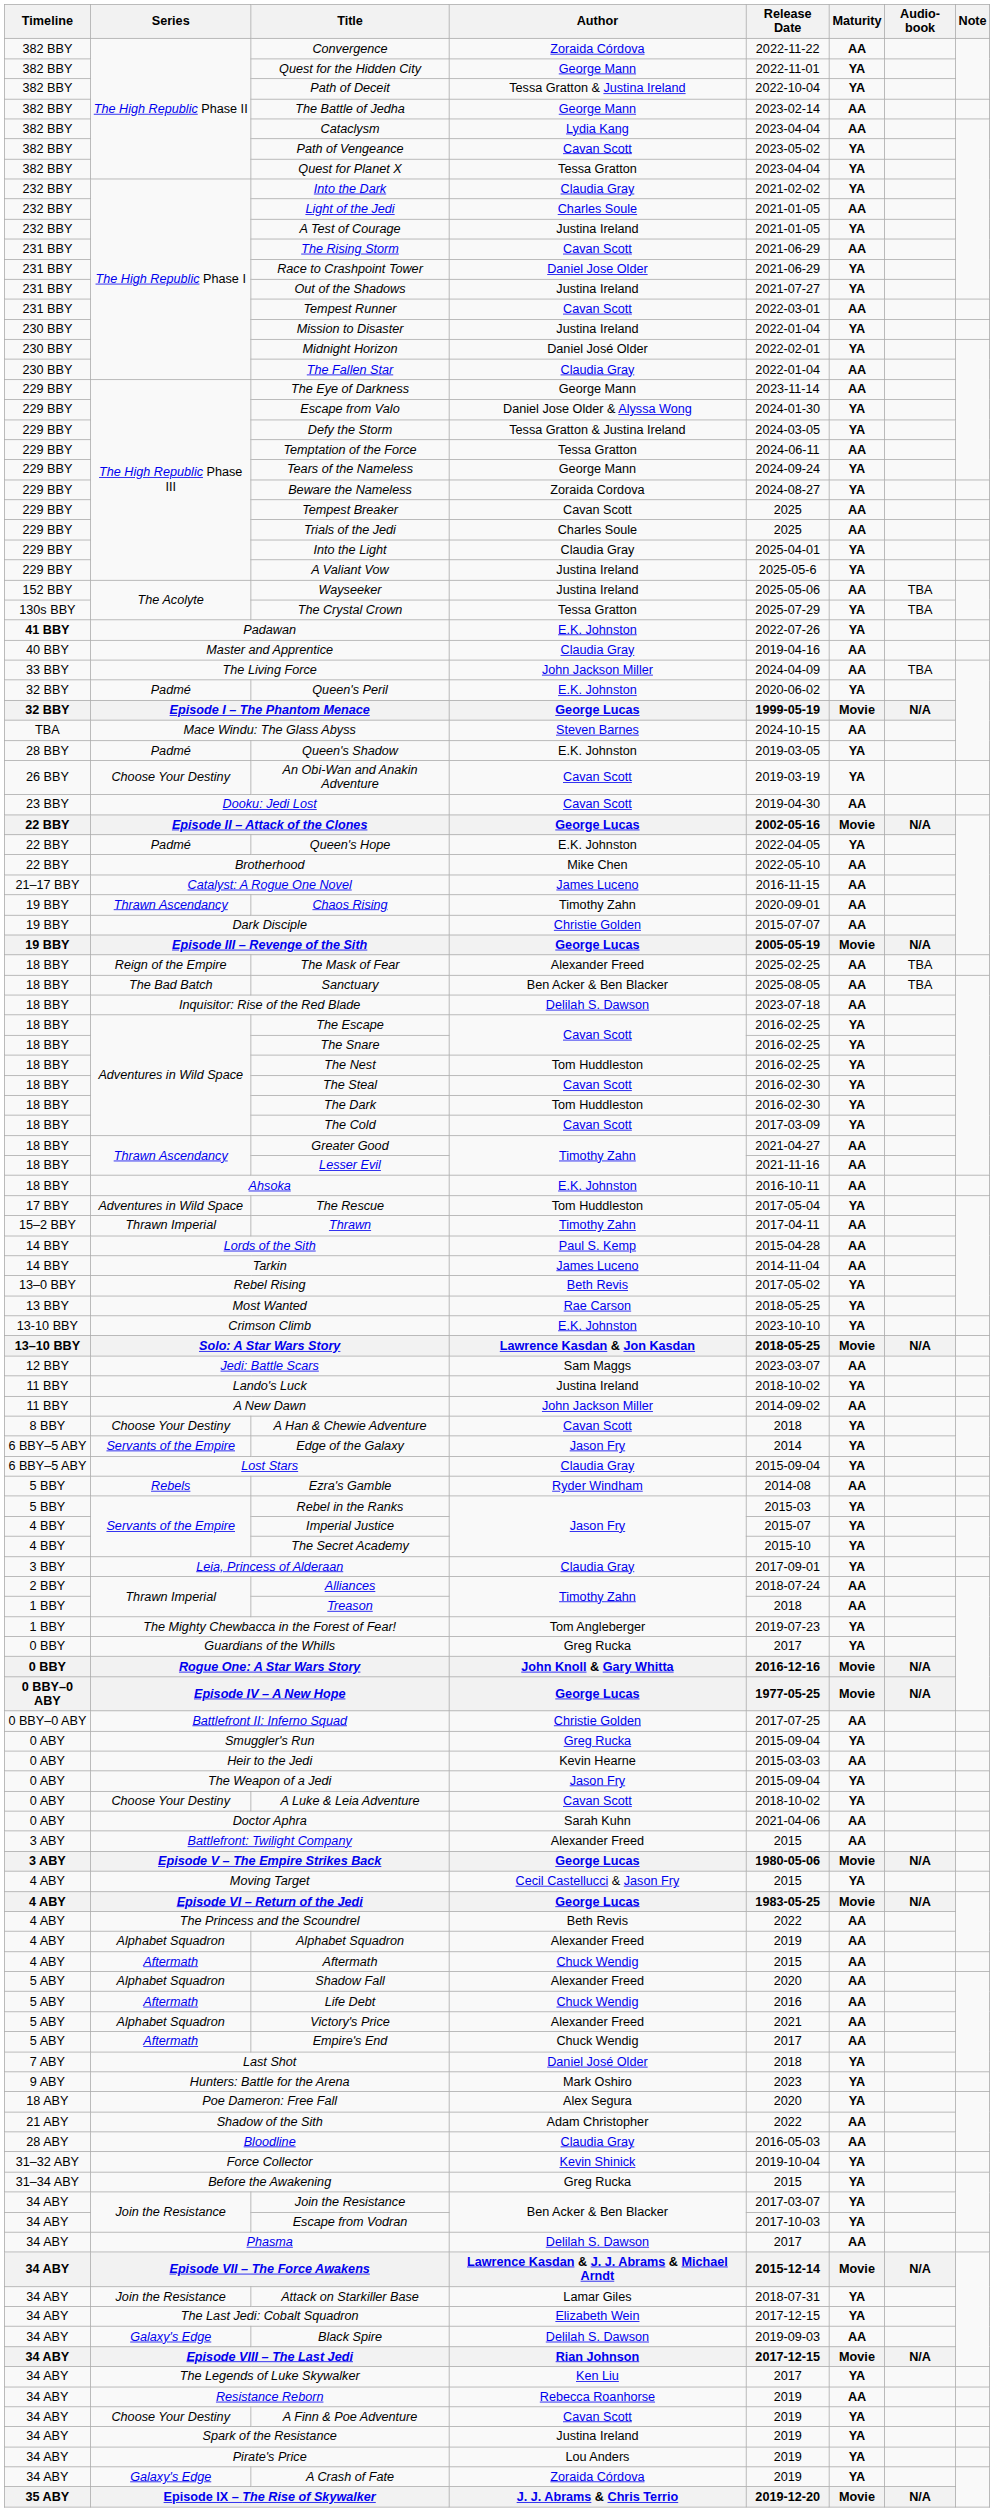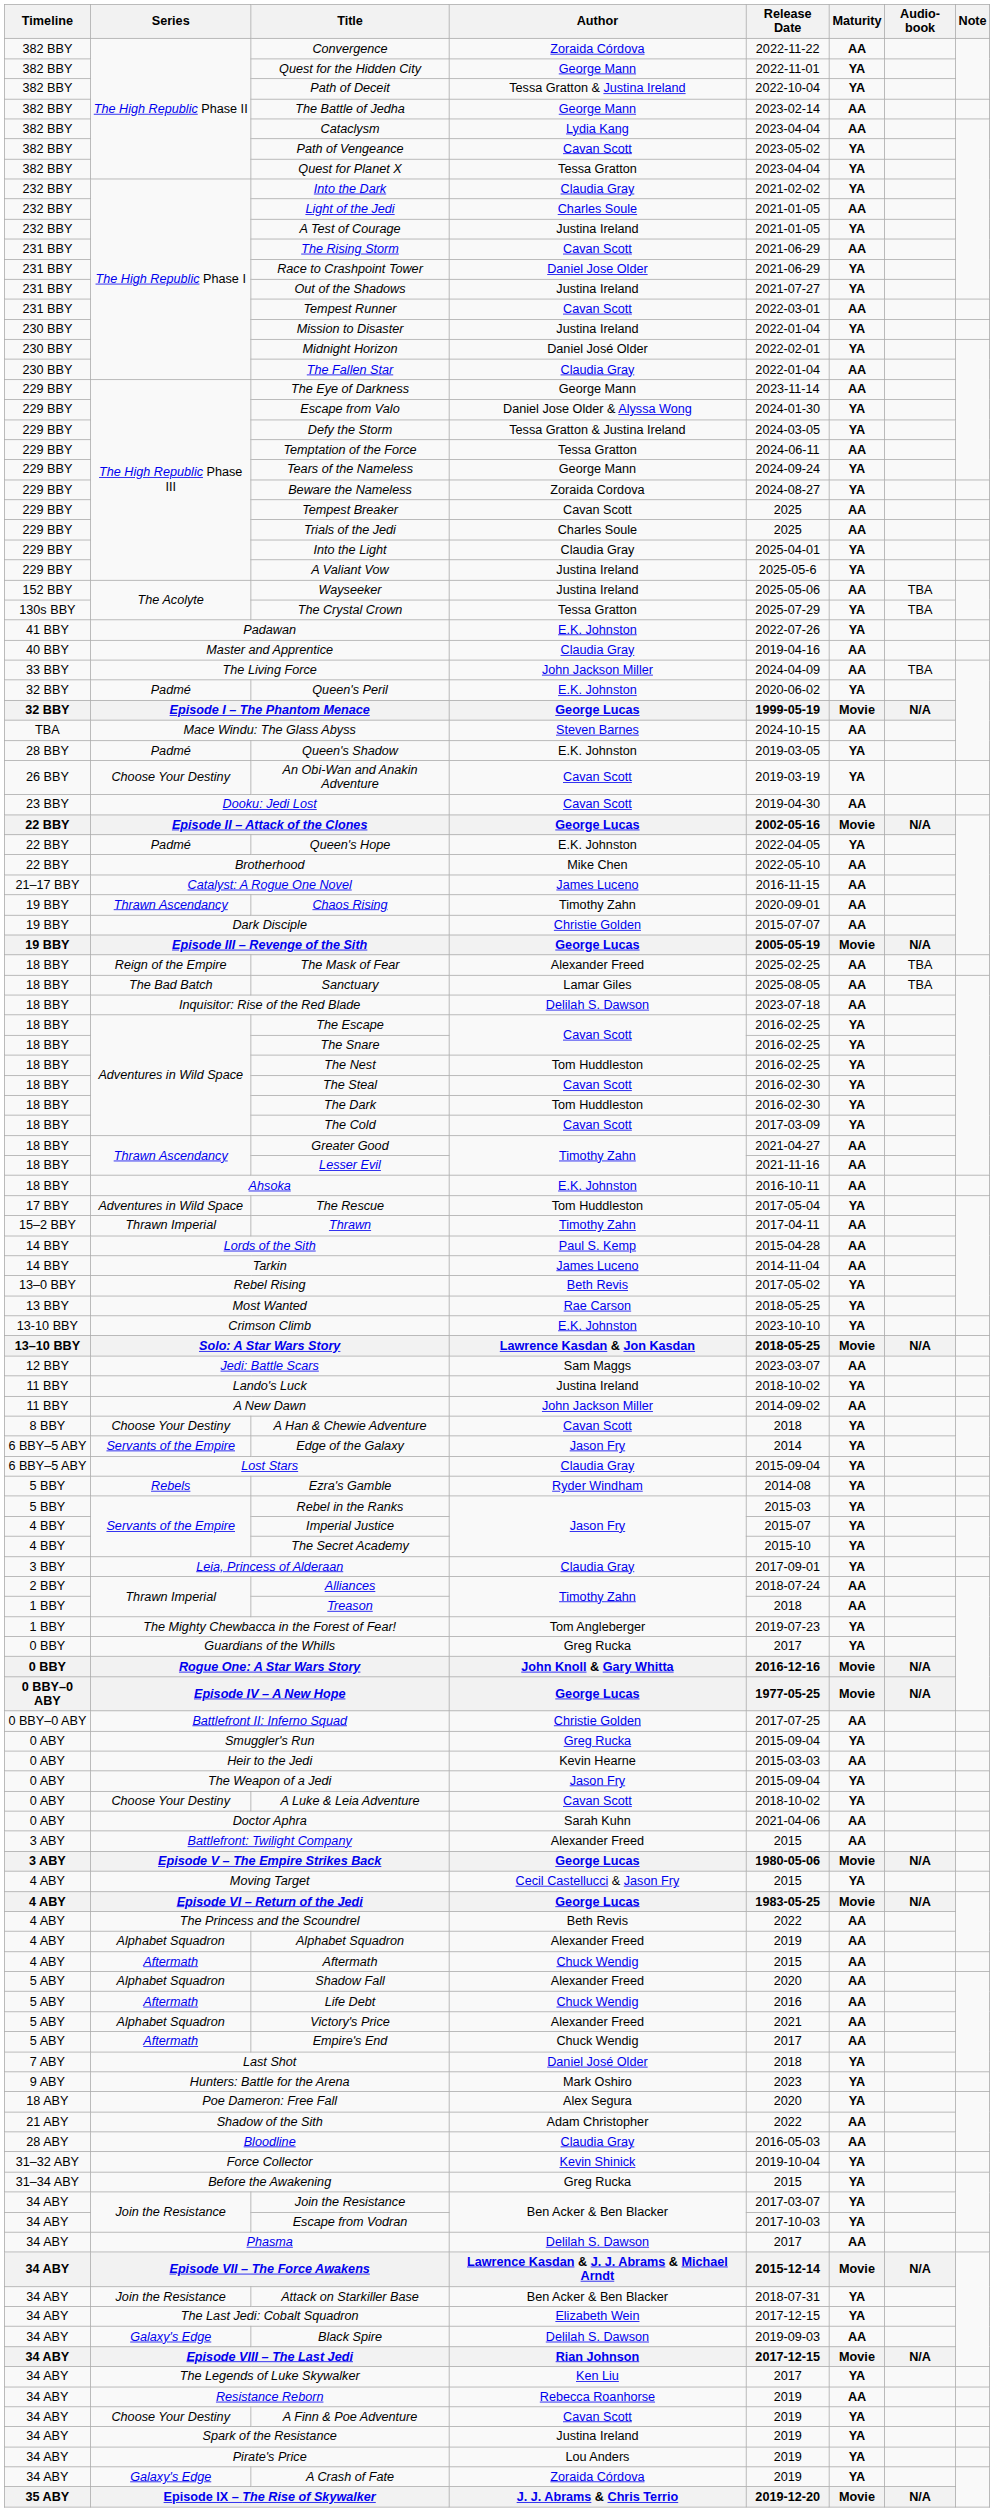(47, 630) bold -> (47, 630) normal
(597, 985) Ben Acker & Ben Blacker -> (597, 985) Lamar Giles
(857, 1486) AA -> (857, 1486) YA
(597, 2296) Lamar Giles -> (597, 2296) Ben Acker & Ben Blacker
